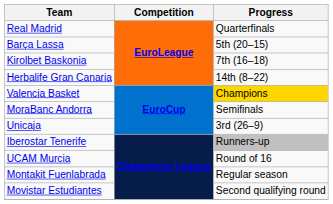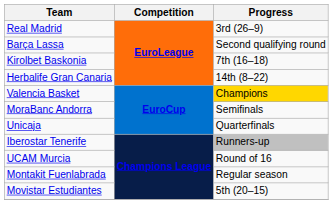(245, 28) Quarterfinals -> (239, 28) 3rd (26–9)
(242, 45) 5th (20–15) -> (271, 45) Second qualifying round
(239, 126) 3rd (26–9) -> (245, 126) Quarterfinals
(271, 191) Second qualifying round -> (242, 191) 5th (20–15)
